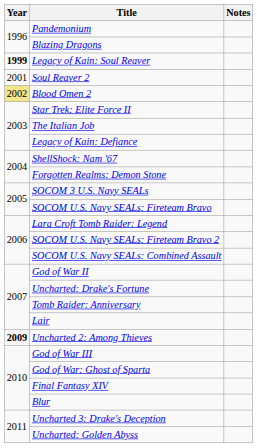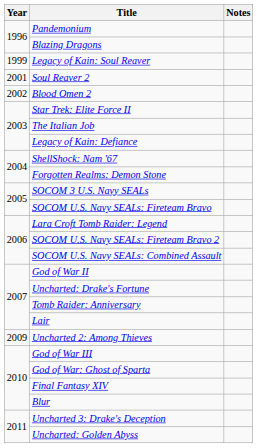(17, 61) bold -> (17, 61) normal
(17, 93) khaki background -> (17, 93) no background
(17, 337) bold -> (17, 337) normal
